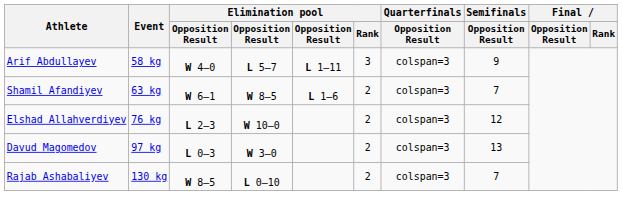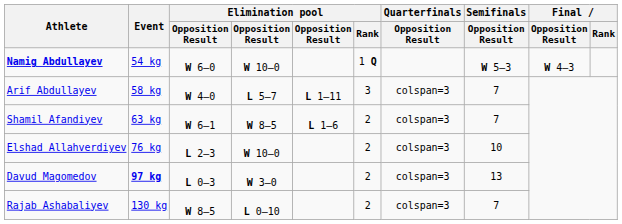+ row: (55, 62)
(496, 62) 9 -> (496, 90) 7
(496, 119) 12 -> (496, 148) 10
(146, 148) normal -> (146, 176) bold
